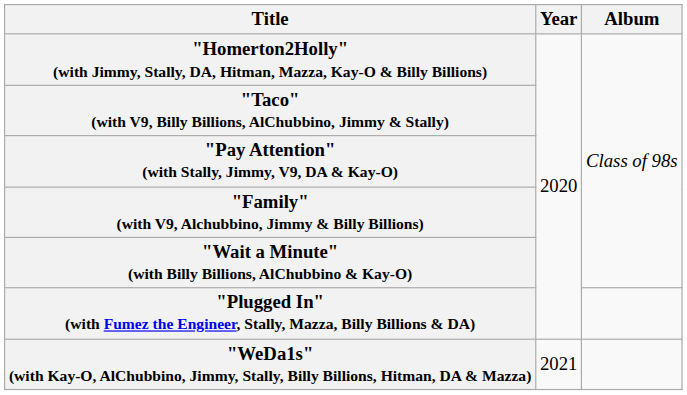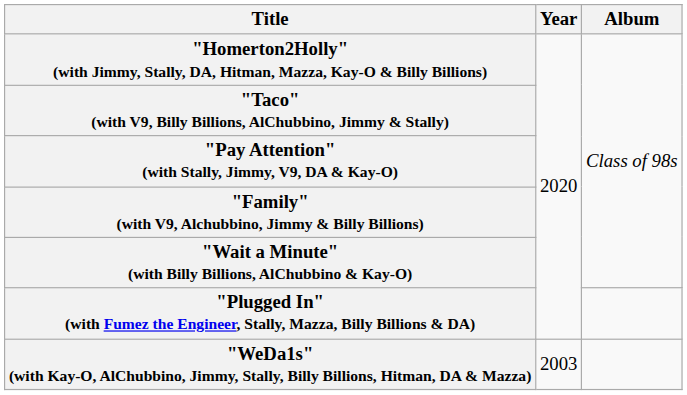(559, 364) 2021 -> (559, 364) 2003
